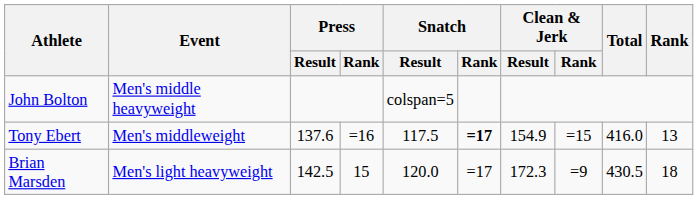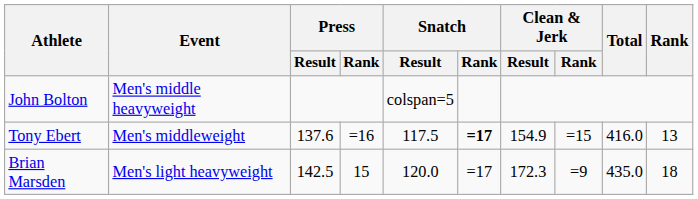(625, 172) 430.5 -> (625, 172) 435.0
